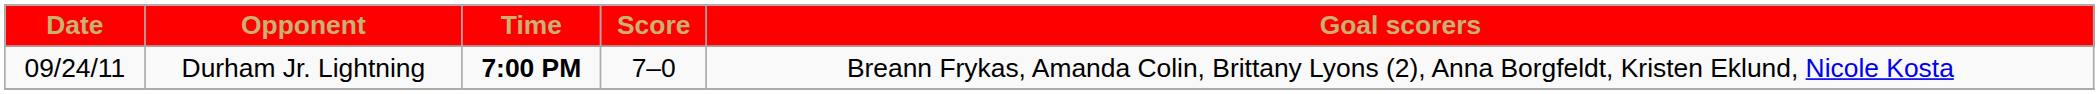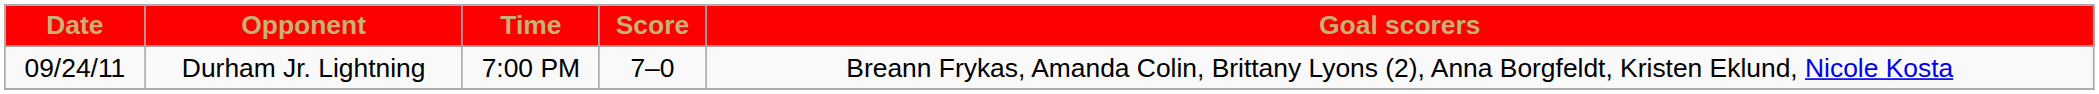(531, 67) bold -> (531, 67) normal
